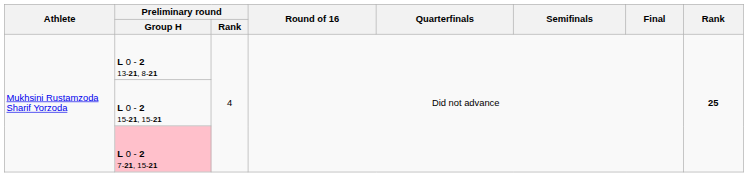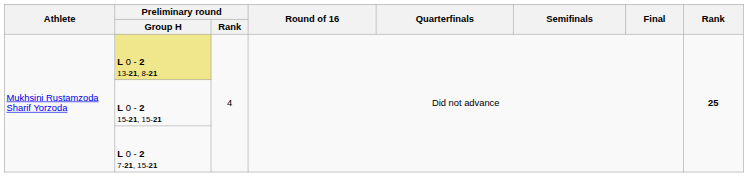(137, 68) no background -> (137, 68) khaki background
(137, 160) pink background -> (137, 160) no background
